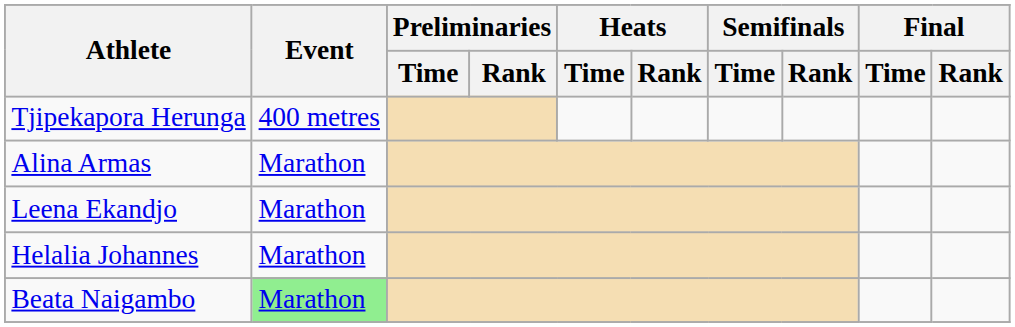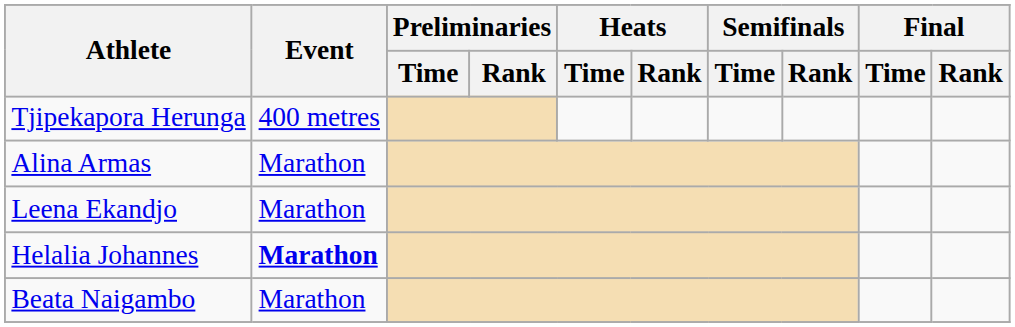(312, 254) normal -> (318, 254) bold
(312, 299) lightgreen background -> (312, 299) no background
